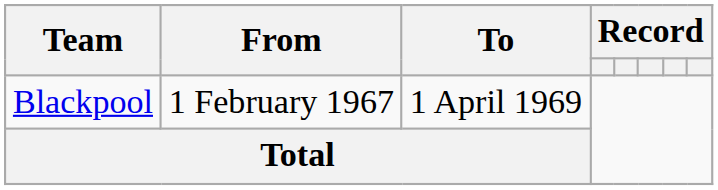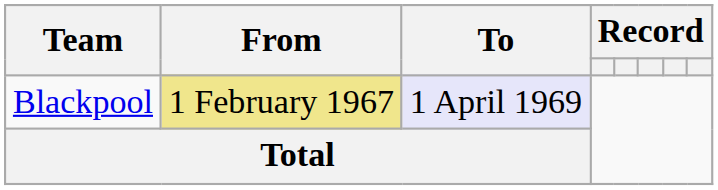(281, 101) no background -> (281, 101) khaki background
(496, 101) no background -> (496, 101) lavender background
